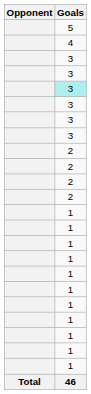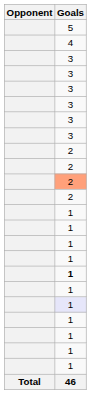(70, 89) paleturquoise background -> (70, 89) no background
(70, 182) no background -> (70, 182) lightsalmon background
(70, 274) normal -> (70, 274) bold
(70, 305) no background -> (70, 305) lavender background
